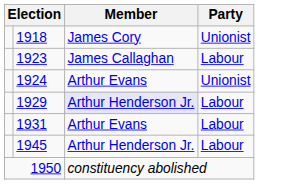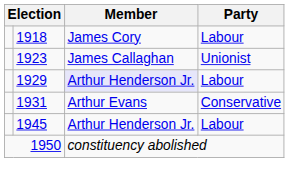(226, 37) Unionist -> (222, 37) Labour
(222, 59) Labour -> (226, 59) Unionist
- row: (32, 80)
(222, 124) Labour -> (241, 102) Conservative
